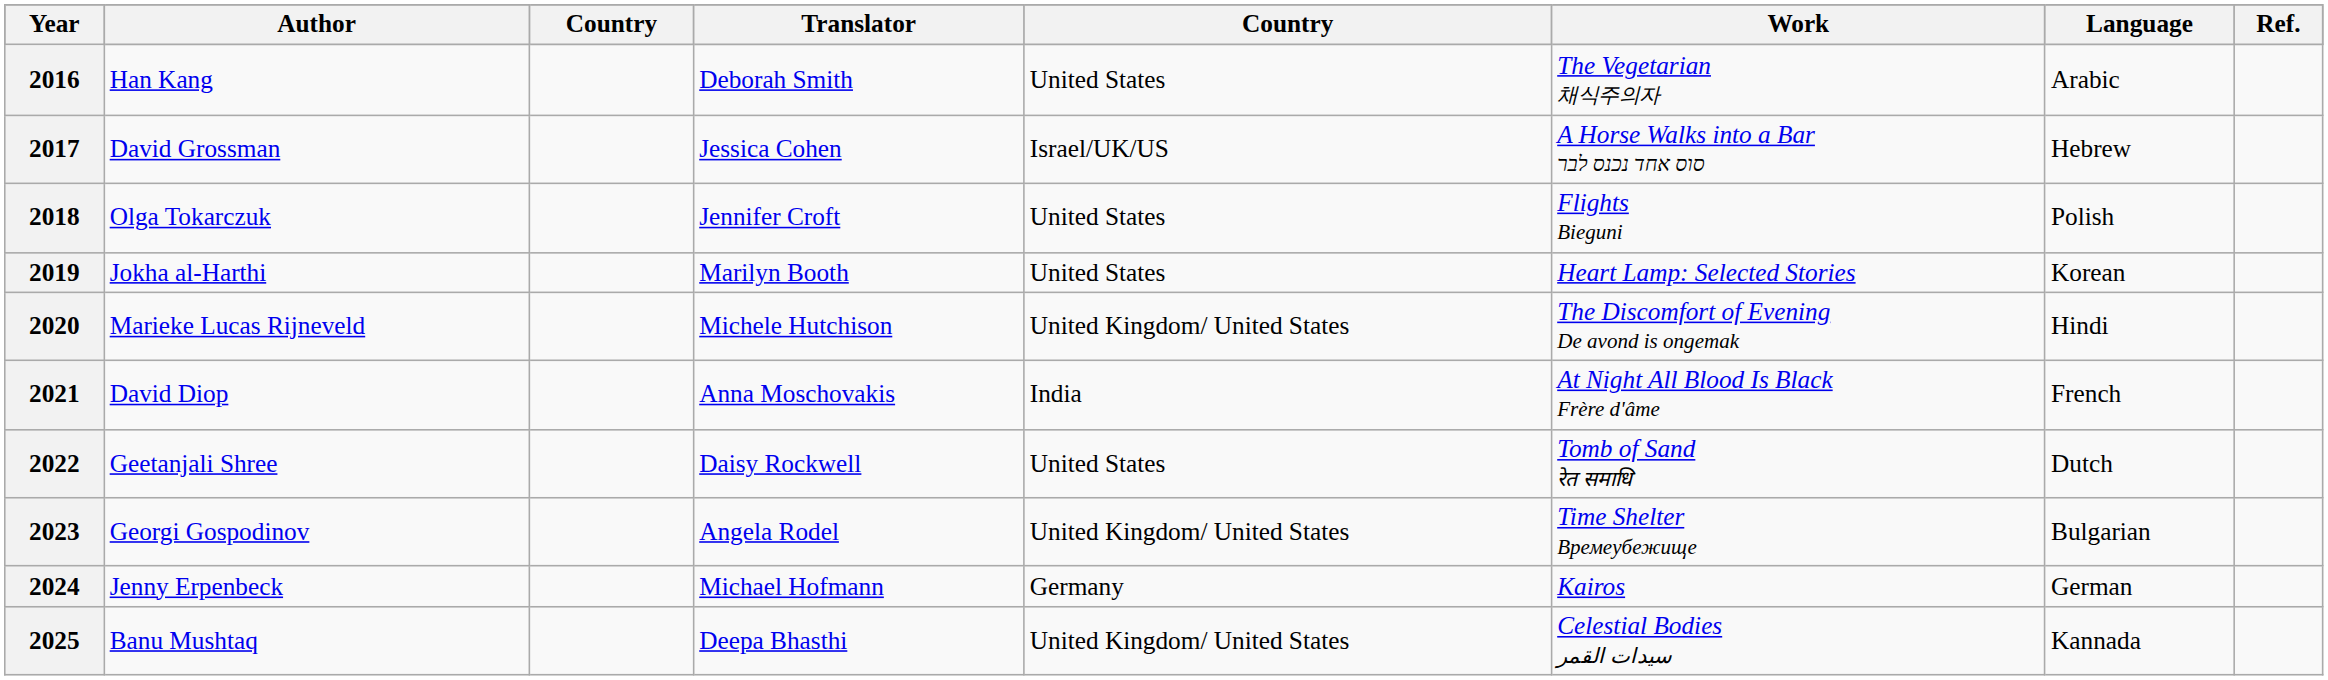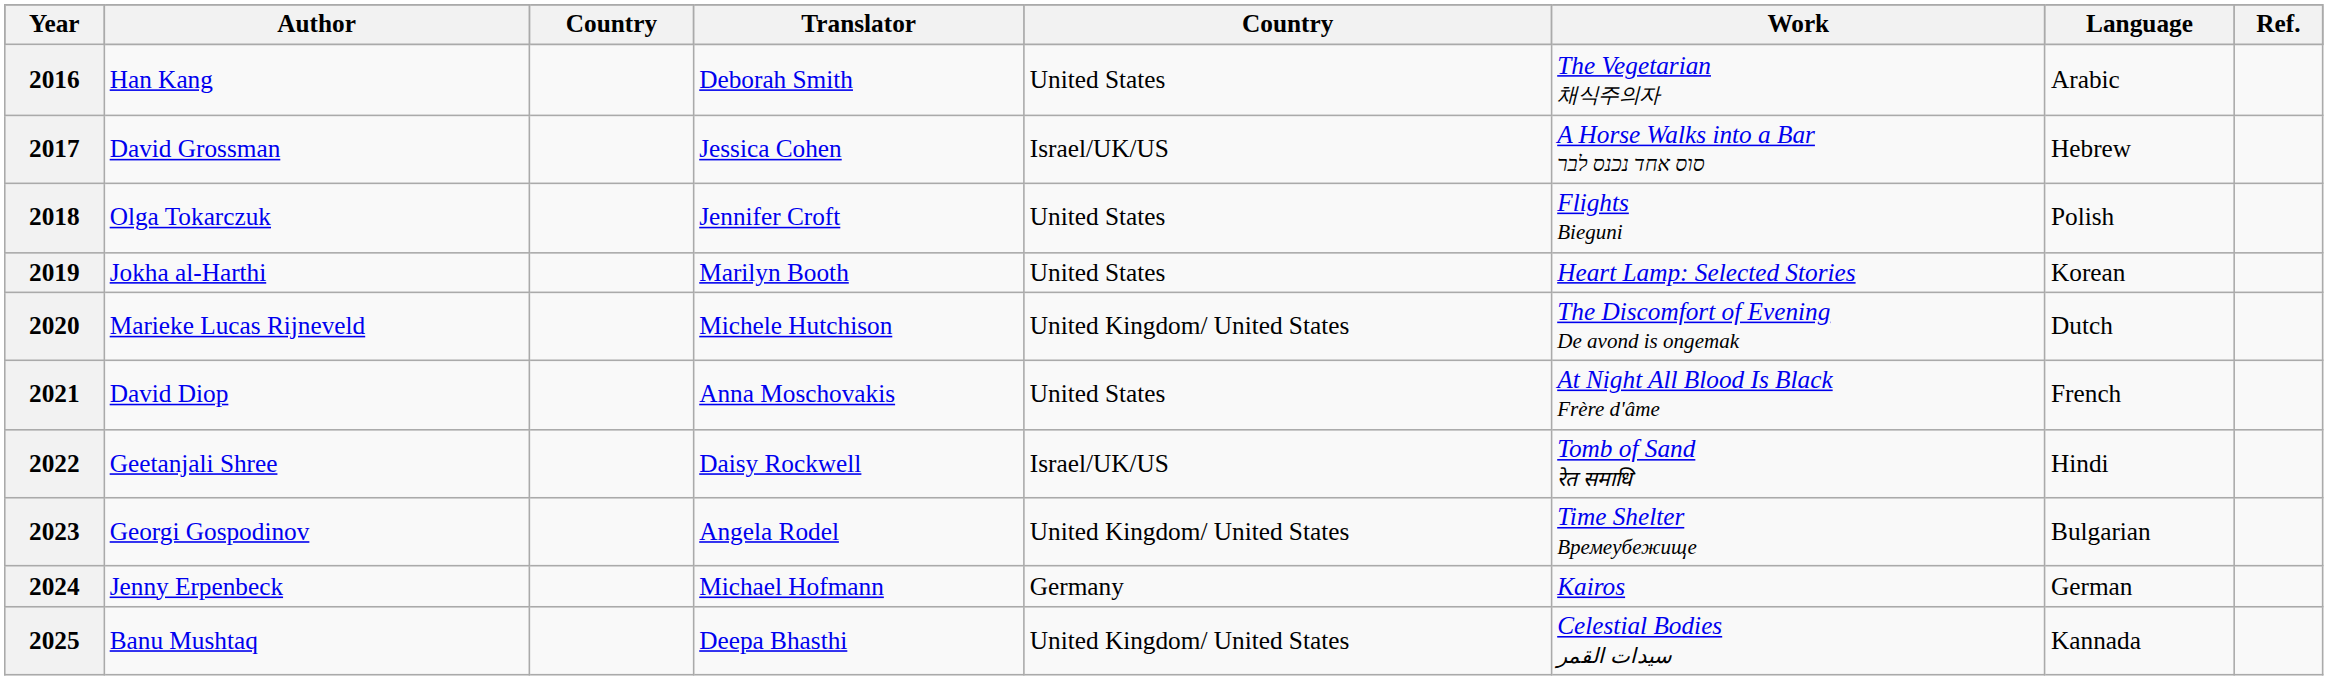(2080, 326) Hindi -> (2082, 326) Dutch
(1056, 394) India -> (1098, 394) United States
(1098, 463) United States -> (1099, 463) Israel/UK/US
(2082, 463) Dutch -> (2080, 463) Hindi
